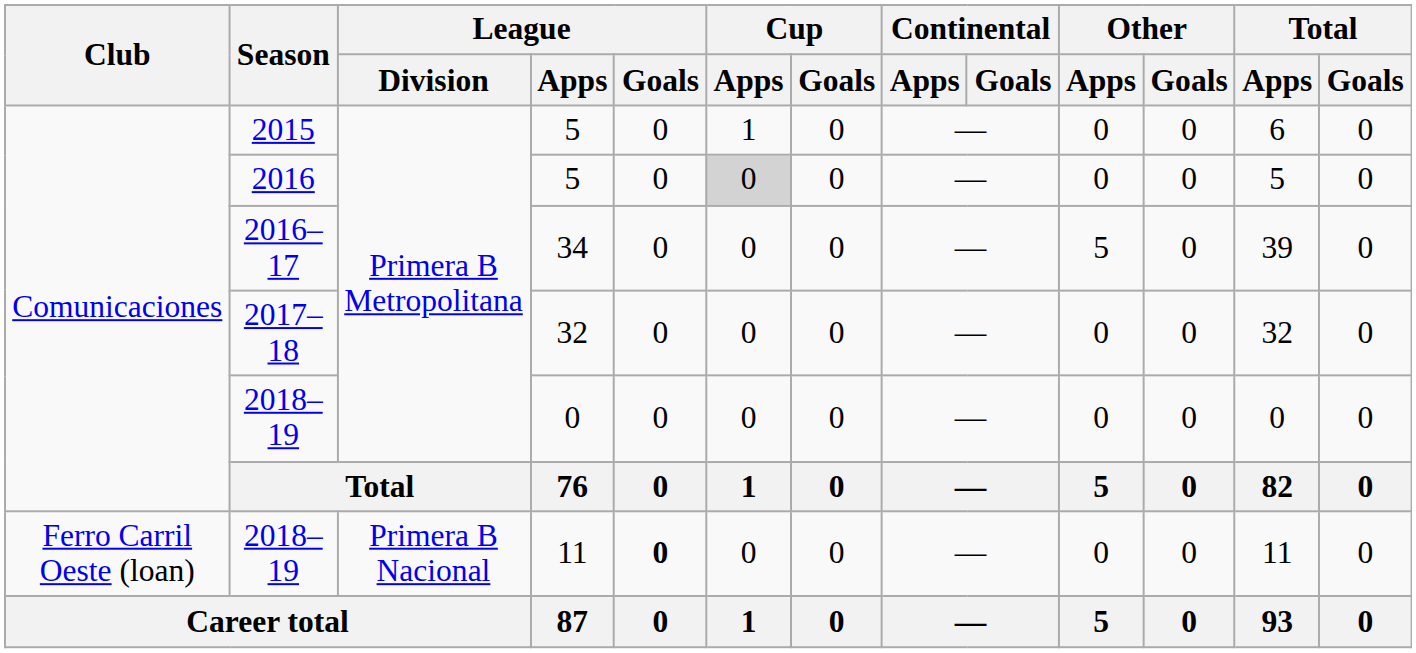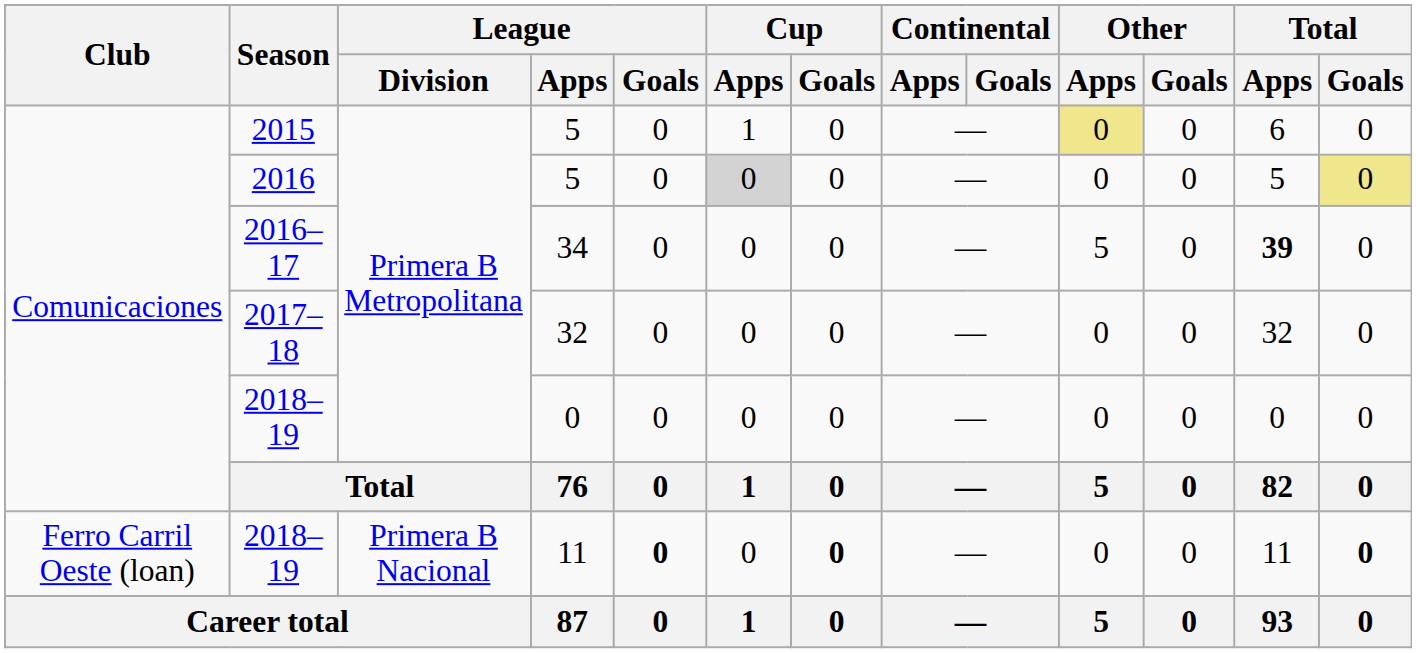(1101, 129) no background -> (1101, 129) khaki background
(1365, 179) no background -> (1365, 179) khaki background
(1277, 247) normal -> (1277, 247) bold
(837, 553) normal -> (837, 553) bold
(1365, 553) normal -> (1365, 553) bold
